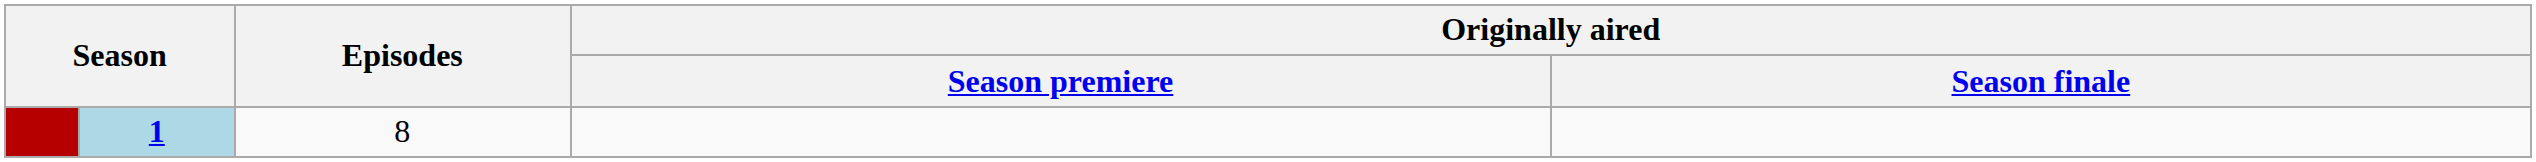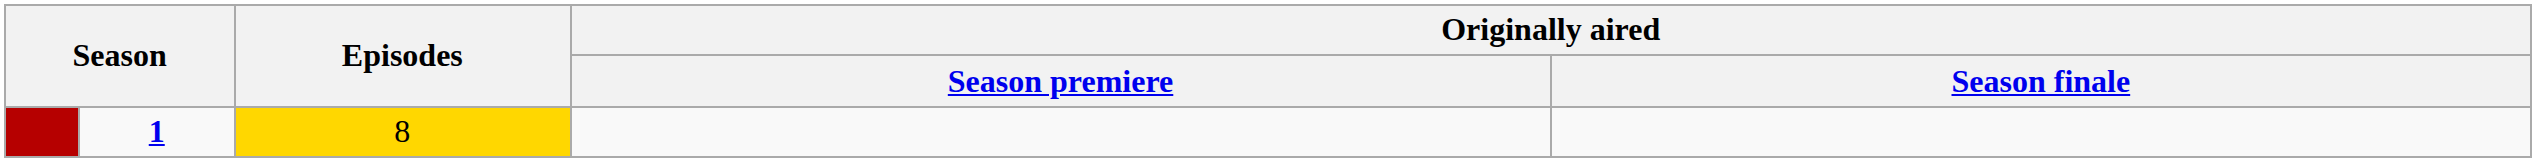(157, 131) lightblue background -> (157, 131) no background
(402, 131) no background -> (402, 131) gold background
